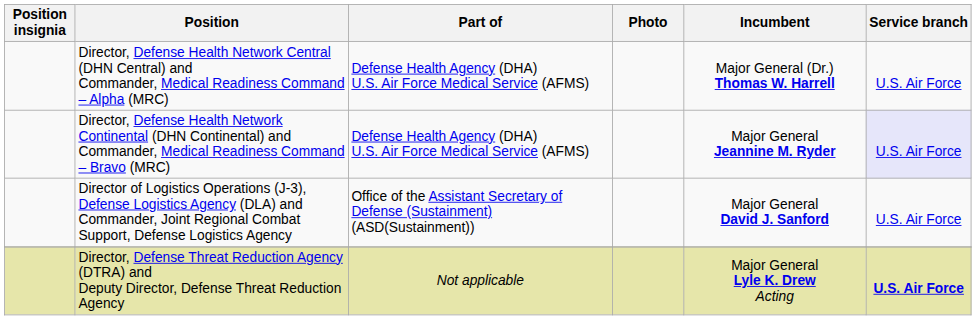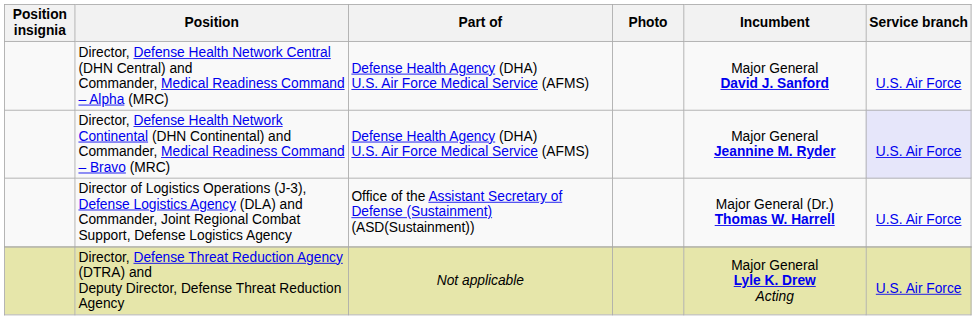(775, 75) Major General (Dr.) Thomas W. Harrell -> (775, 75) Major General David J. Sanford
(775, 212) Major General David J. Sanford -> (775, 212) Major General (Dr.) Thomas W. Harrell
(919, 288) bold -> (919, 288) normal
